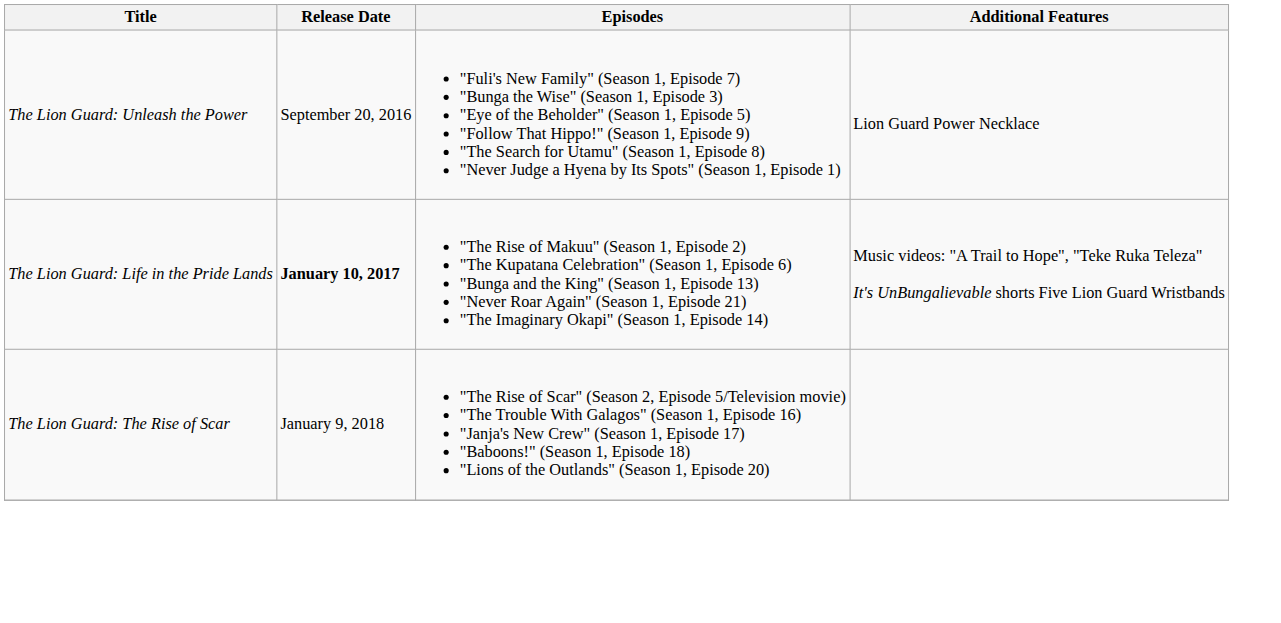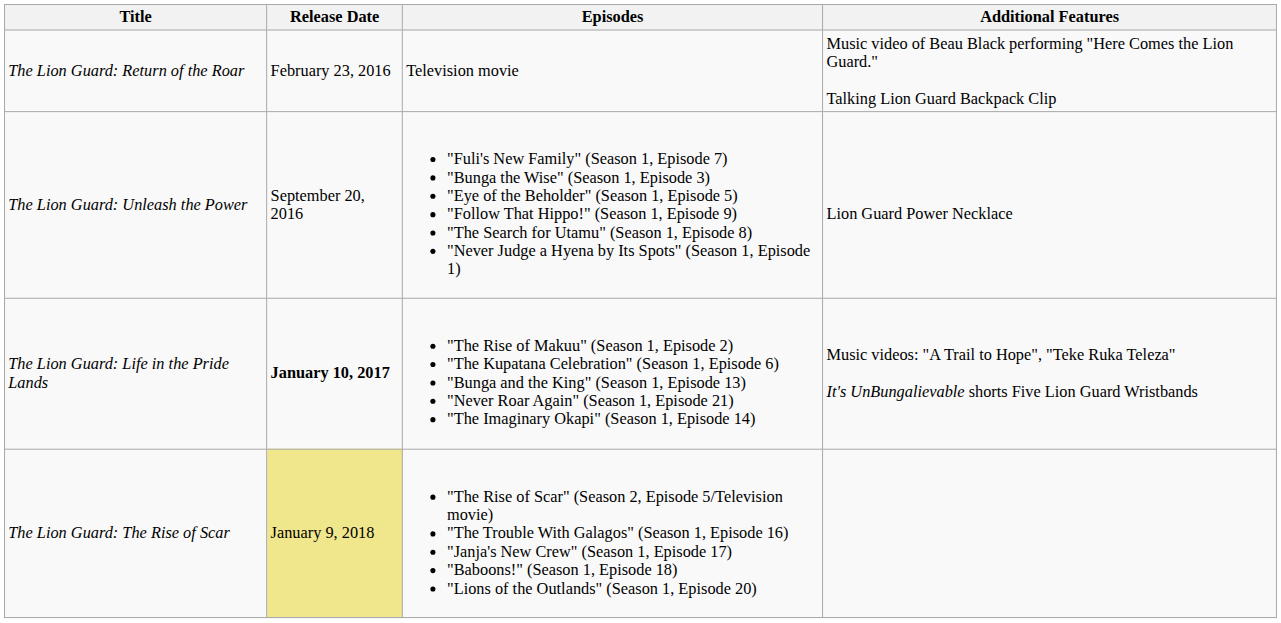+ row: (126, 70)
(332, 424) no background -> (322, 533) khaki background
